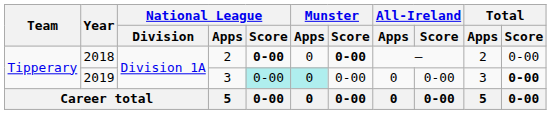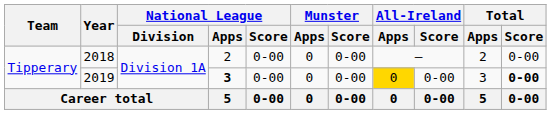(268, 57) bold -> (268, 57) normal
(350, 57) bold -> (350, 57) normal
(227, 78) normal -> (227, 78) bold
(268, 78) paleturquoise background -> (268, 78) no background
(309, 78) paleturquoise background -> (309, 78) no background
(394, 78) no background -> (394, 78) gold background
